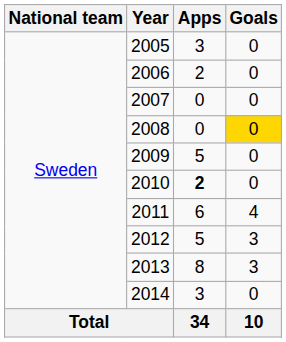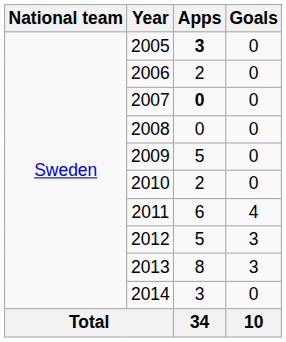(200, 45) normal -> (200, 45) bold
(200, 101) normal -> (200, 101) bold
(254, 128) gold background -> (254, 128) no background
(200, 184) bold -> (200, 184) normal
